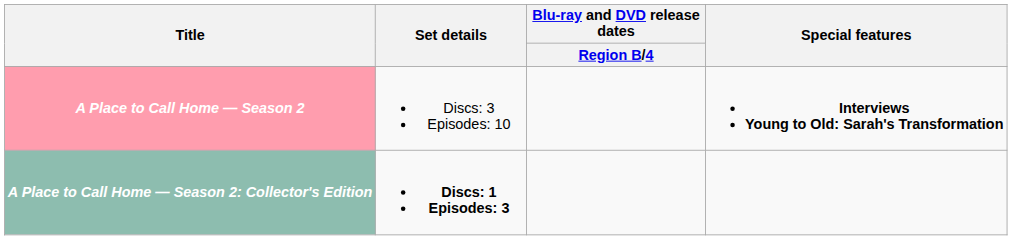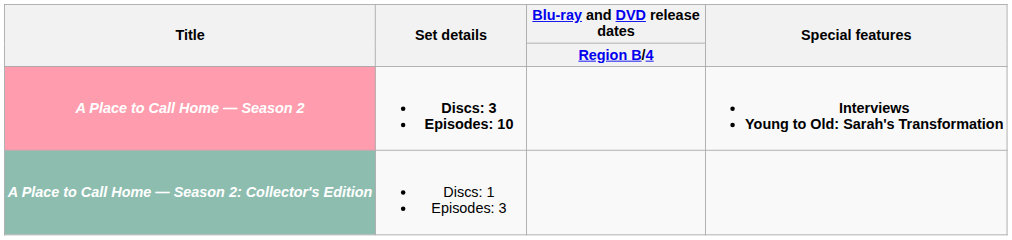(451, 116) normal -> (451, 116) bold
(451, 200) bold -> (451, 200) normal
